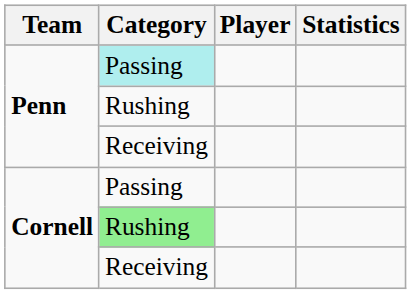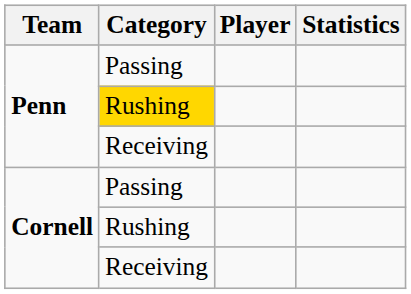(144, 65) paleturquoise background -> (144, 65) no background
(147, 105) no background -> (147, 105) gold background
(147, 226) lightgreen background -> (147, 226) no background
